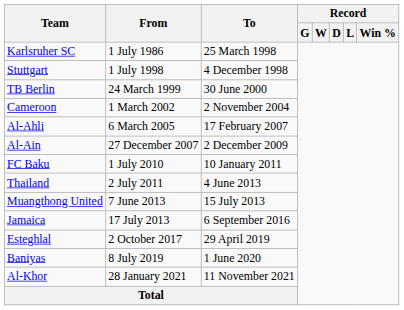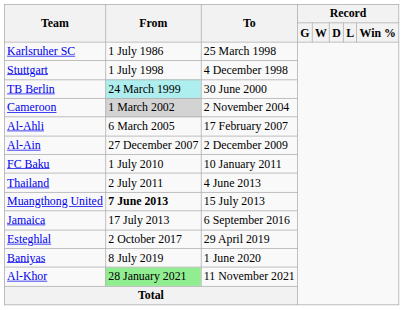(144, 88) no background -> (144, 88) paleturquoise background
(141, 107) no background -> (141, 107) lightgrey background
(137, 201) normal -> (138, 201) bold
(147, 276) no background -> (147, 276) lightgreen background
